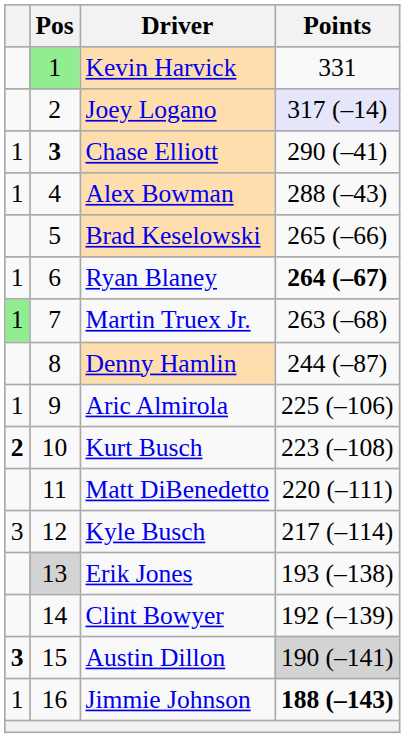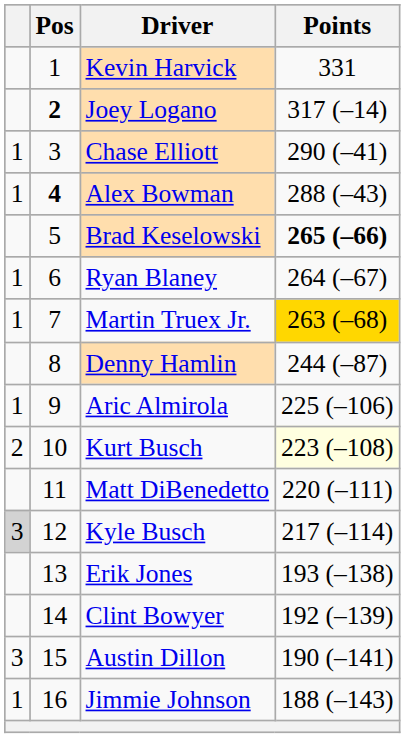(55, 67) lightgreen background -> (55, 67) no background
(55, 109) normal -> (55, 109) bold
(337, 109) lavender background -> (337, 109) no background
(55, 152) bold -> (55, 152) normal
(55, 194) normal -> (55, 194) bold
(337, 236) normal -> (337, 236) bold
(337, 278) bold -> (337, 278) normal
(17, 320) lightgreen background -> (17, 320) no background
(337, 320) no background -> (337, 320) gold background
(17, 446) bold -> (17, 446) normal
(337, 446) no background -> (337, 446) lightyellow background
(17, 530) no background -> (17, 530) lightgrey background
(55, 573) lightgrey background -> (55, 573) no background
(17, 657) bold -> (17, 657) normal
(337, 657) lightgrey background -> (337, 657) no background
(337, 699) bold -> (337, 699) normal
